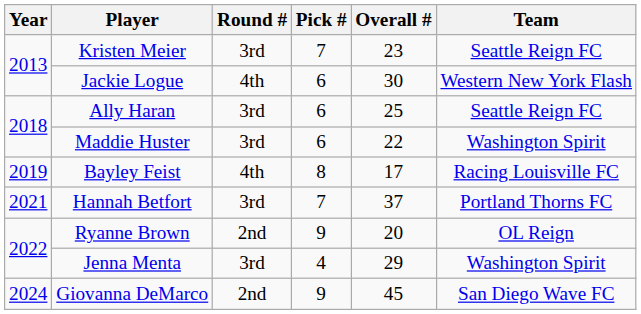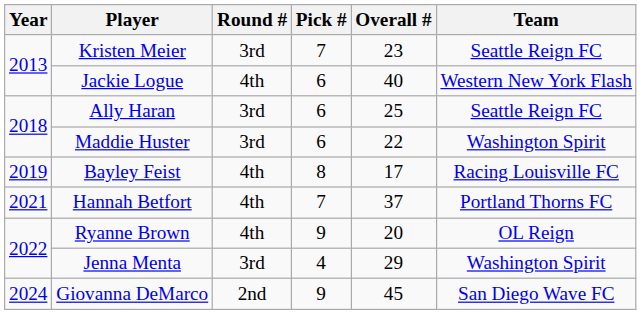(393, 80) 30 -> (393, 80) 40
(252, 202) 3rd -> (252, 202) 4th
(252, 232) 2nd -> (252, 232) 4th
